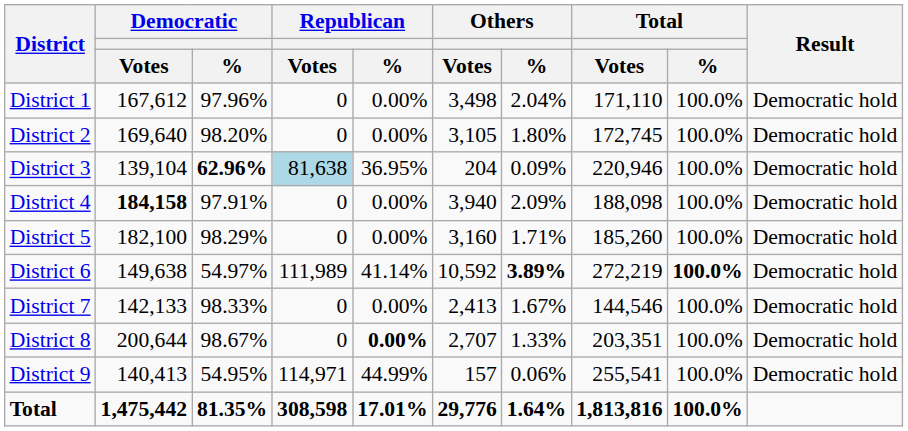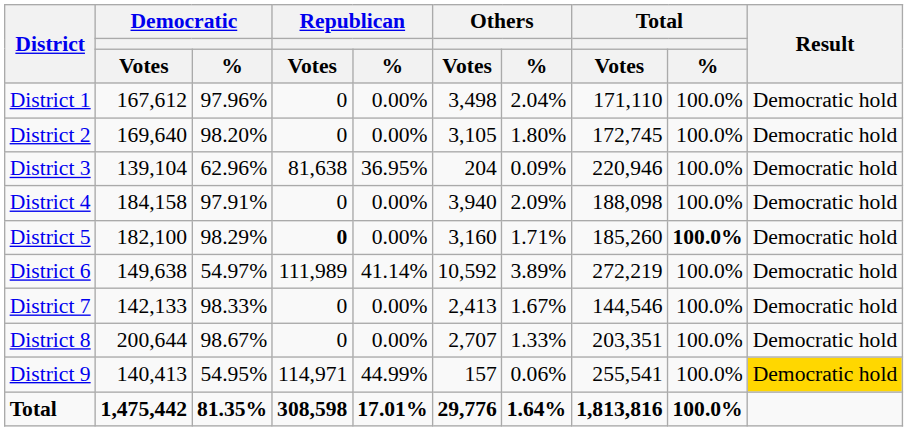(232, 168) bold -> (234, 168) normal
(318, 168) lightblue background -> (318, 168) no background
(152, 202) bold -> (152, 202) normal
(342, 237) normal -> (342, 237) bold
(709, 237) normal -> (708, 237) bold
(536, 271) bold -> (538, 271) normal
(708, 271) bold -> (709, 271) normal
(398, 339) bold -> (400, 339) normal
(825, 374) no background -> (825, 374) gold background
